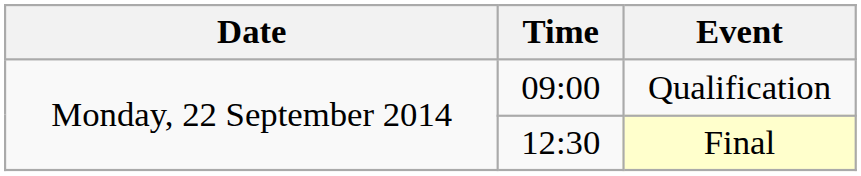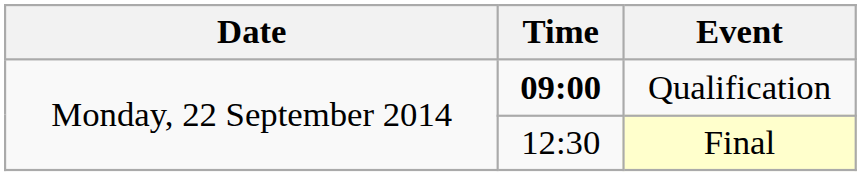(561, 87) normal -> (561, 87) bold
